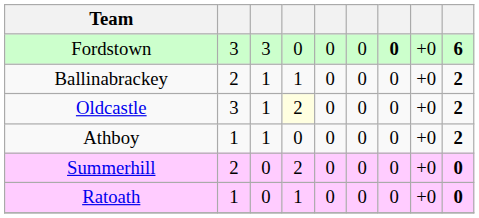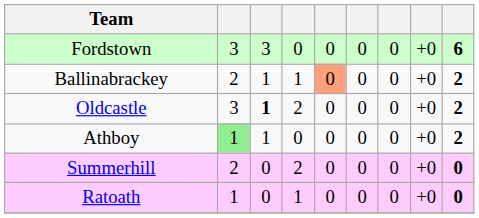(394, 49) bold -> (394, 49) normal
(330, 78) no background -> (330, 78) lightsalmon background
(266, 108) normal -> (266, 108) bold
(298, 108) lightyellow background -> (298, 108) no background
(234, 138) no background -> (234, 138) lightgreen background
